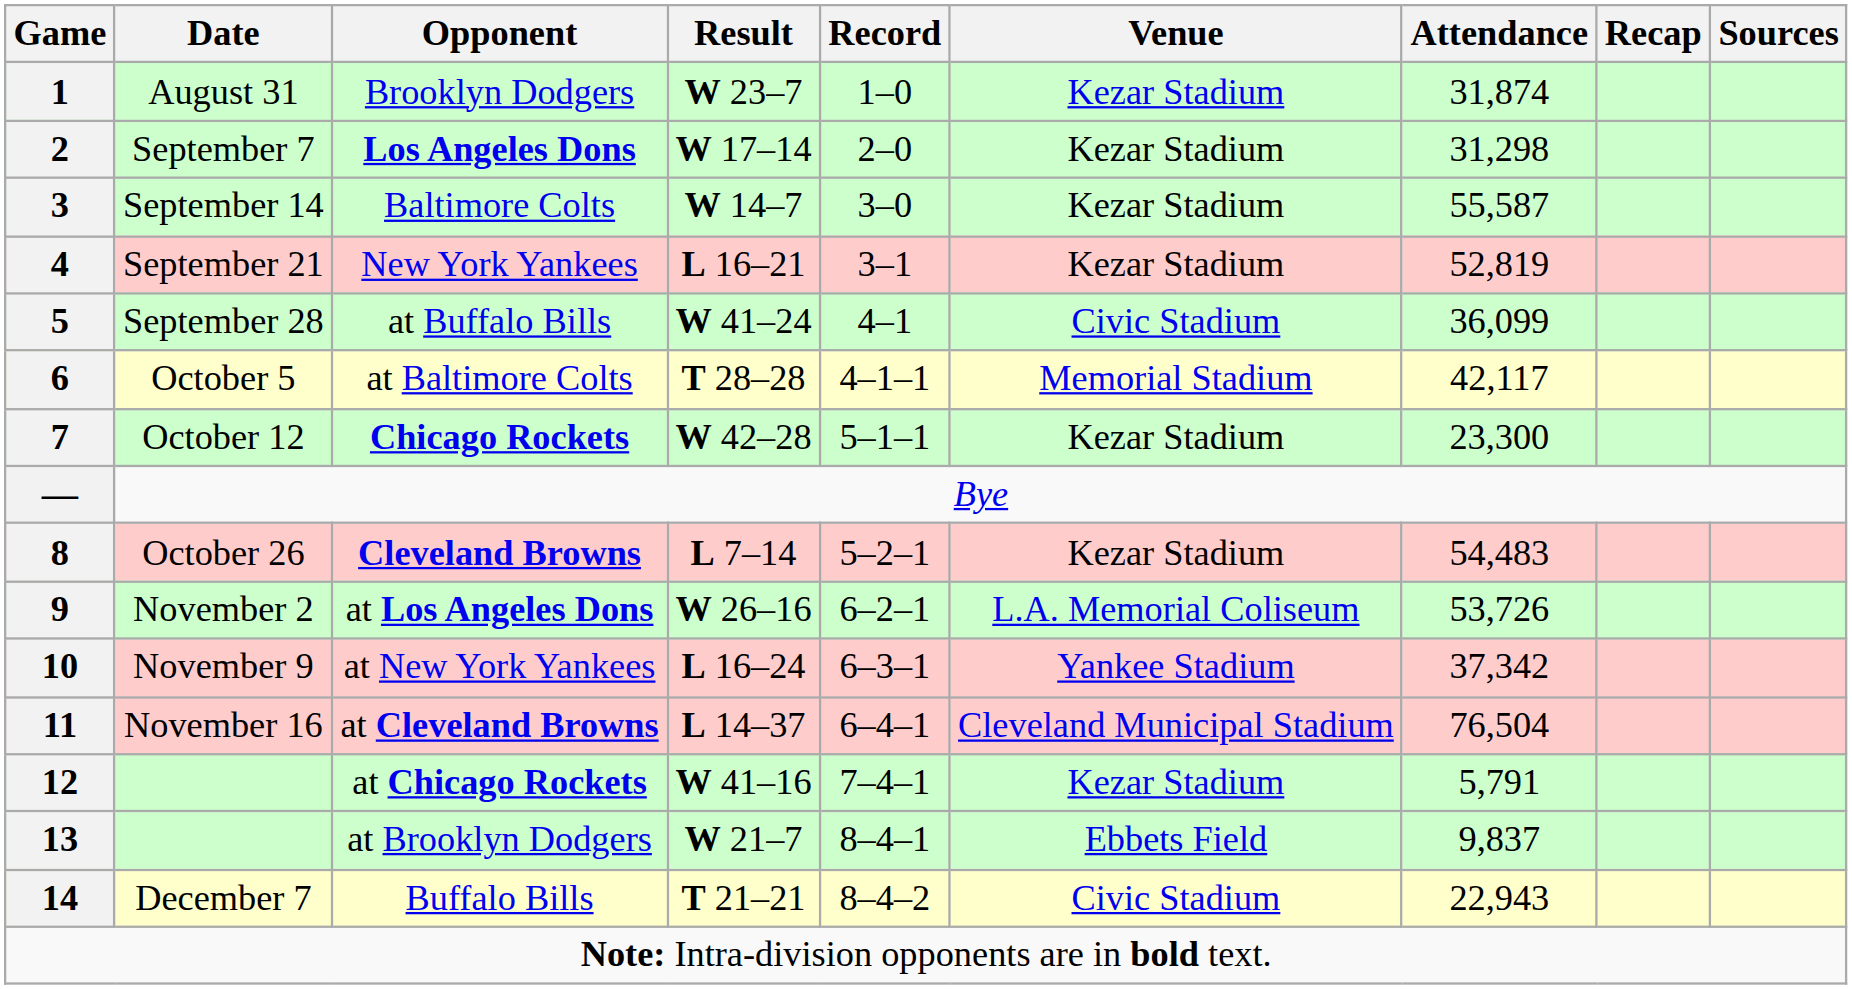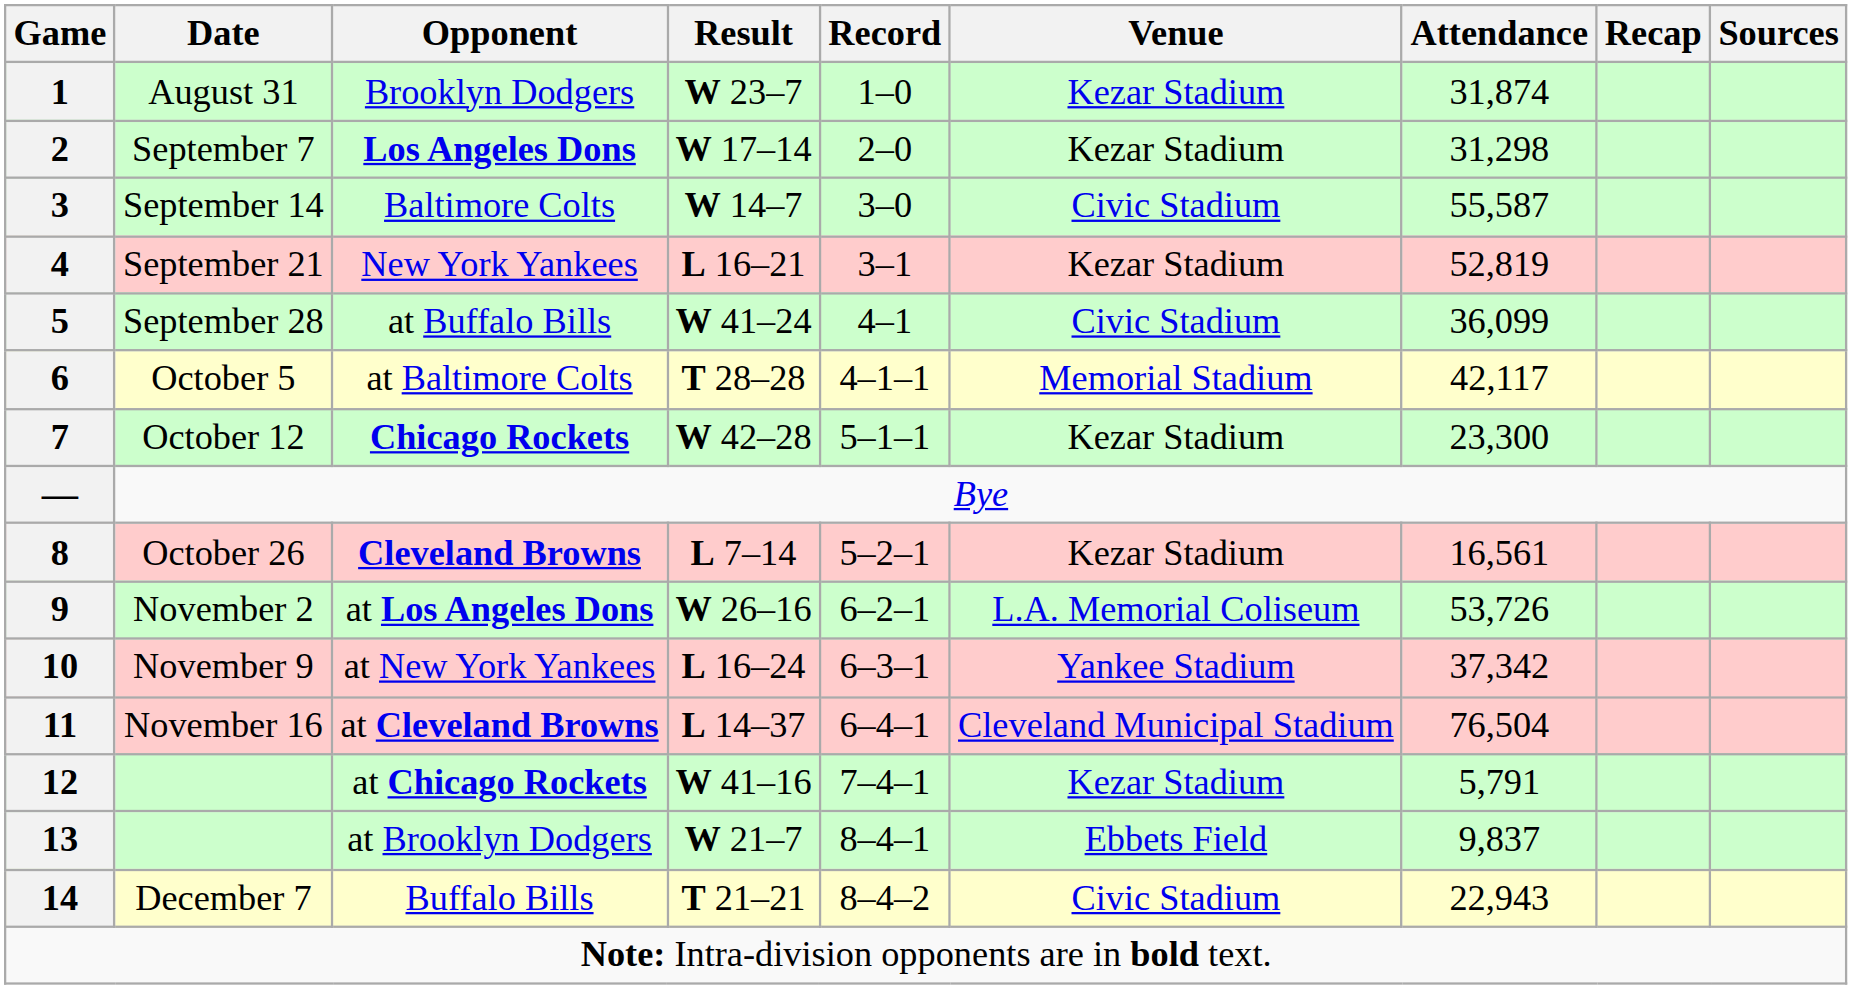(1176, 206) Kezar Stadium -> (1176, 206) Civic Stadium
(1499, 551) 54,483 -> (1499, 551) 16,561
